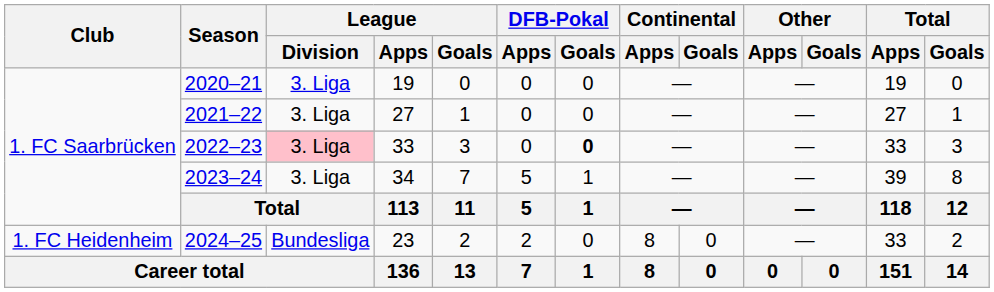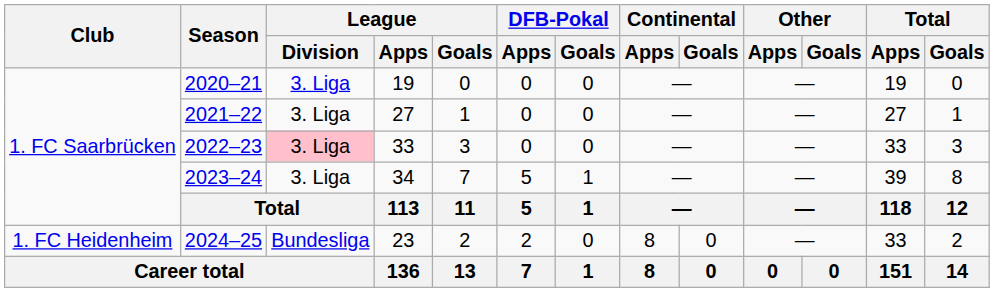(588, 146) bold -> (588, 146) normal
